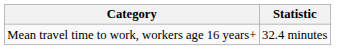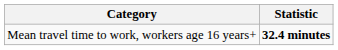(295, 34) normal -> (296, 34) bold
